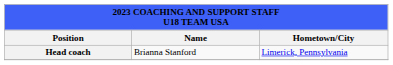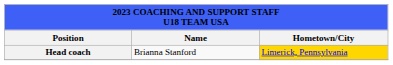(305, 53) no background -> (305, 53) gold background
